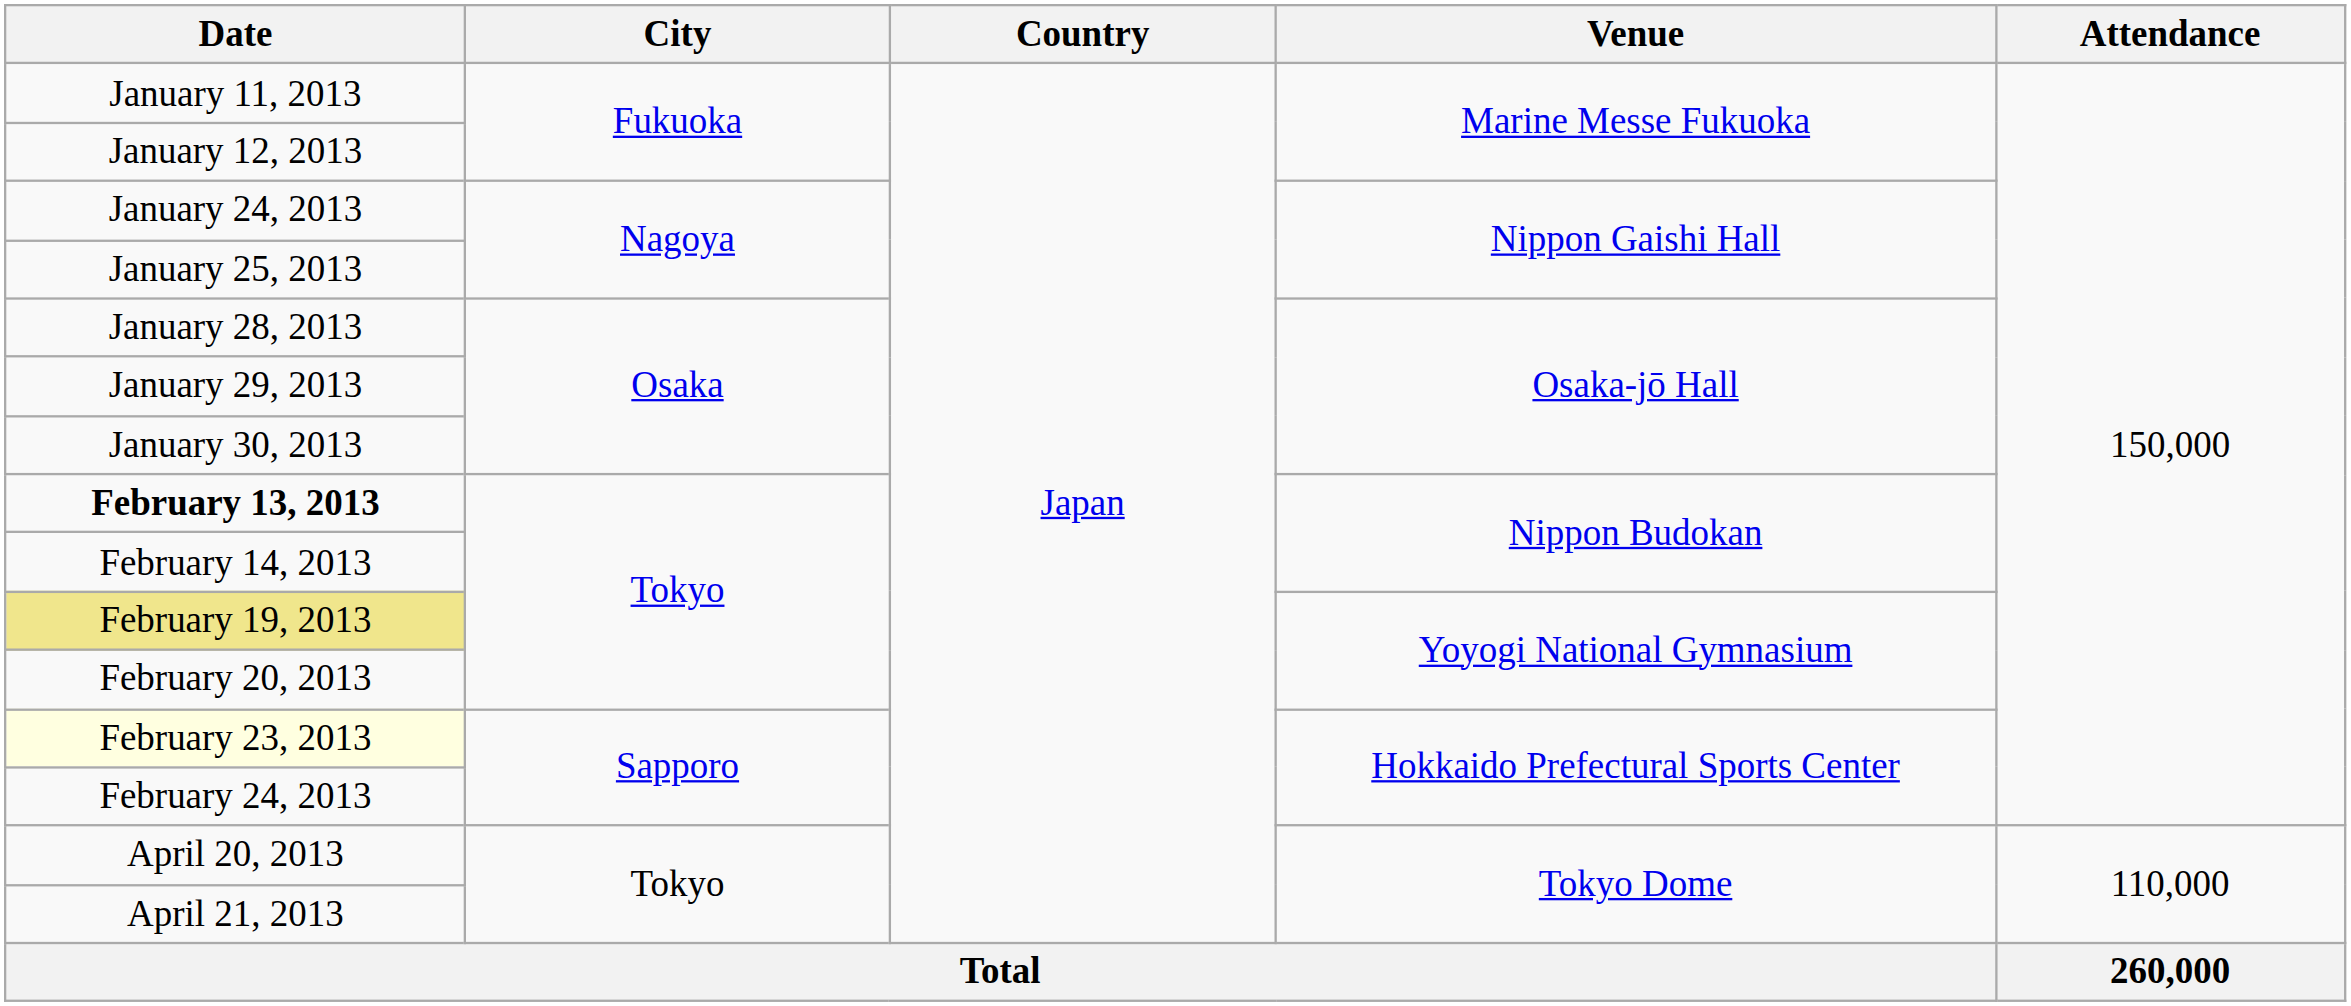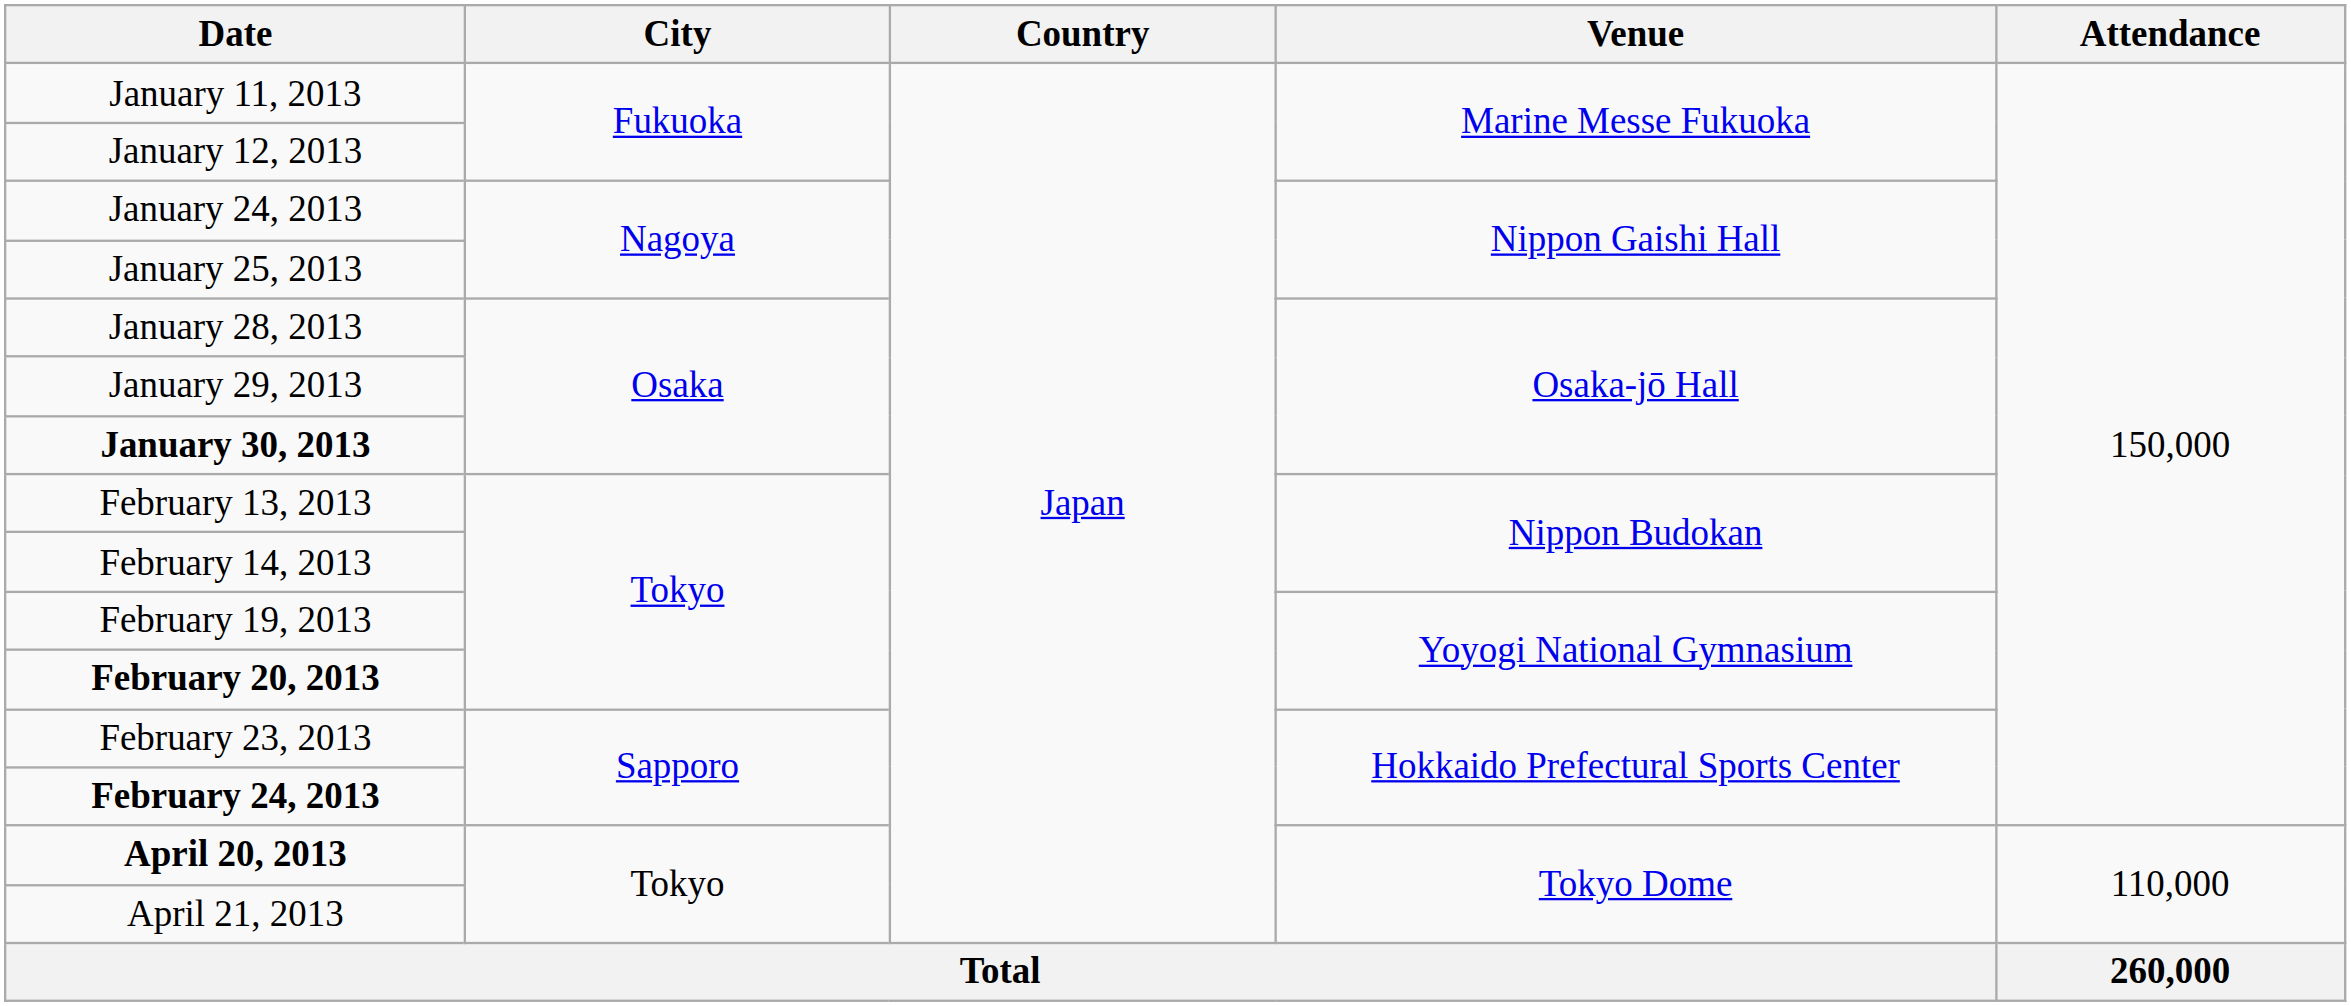(235, 444) normal -> (235, 444) bold
(235, 502) bold -> (235, 502) normal
(235, 619) khaki background -> (235, 619) no background
(235, 678) normal -> (235, 678) bold
(235, 737) lightyellow background -> (235, 737) no background
(235, 795) normal -> (235, 795) bold
(235, 854) normal -> (235, 854) bold
